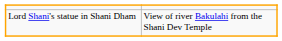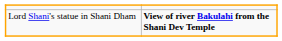(203, 22) normal -> (206, 22) bold
